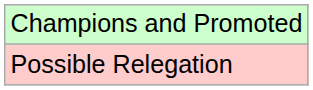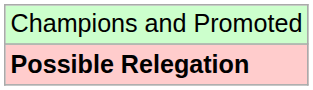(122, 64) normal -> (130, 64) bold
